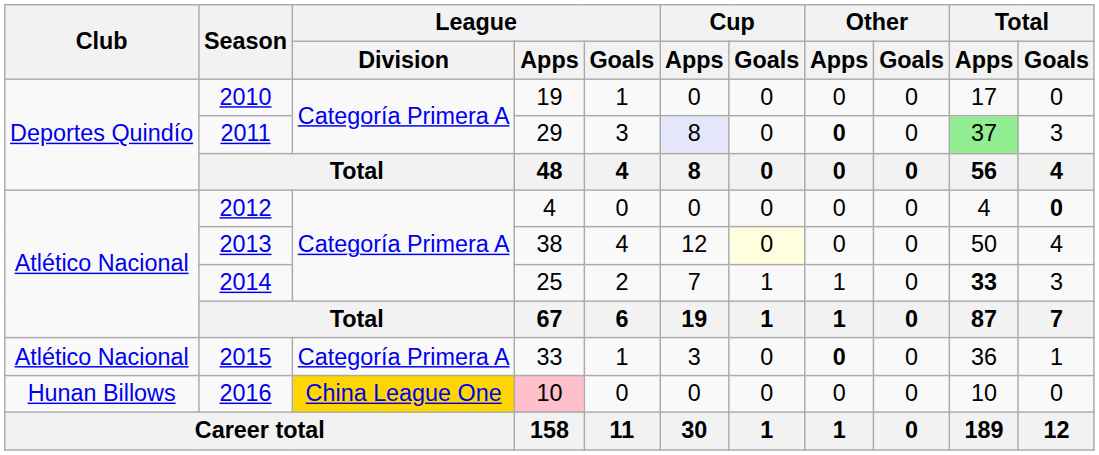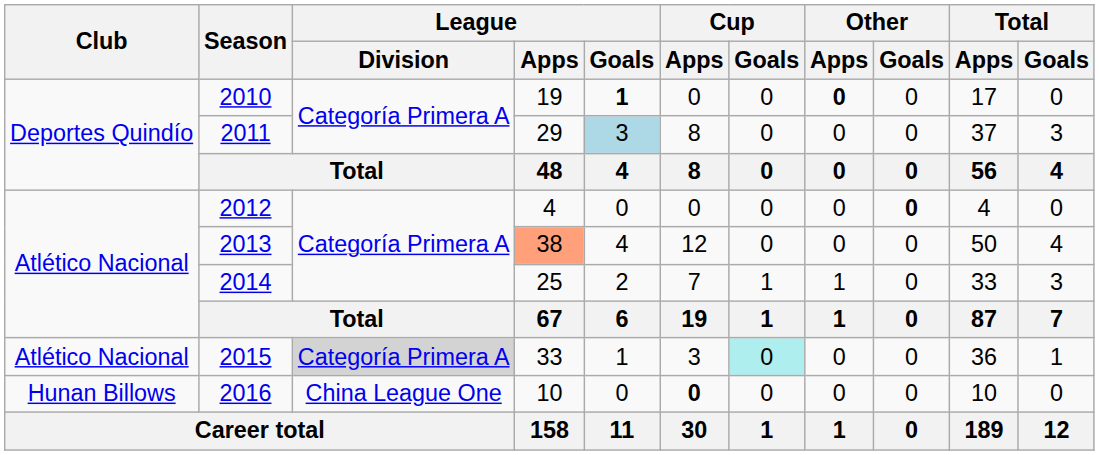(622, 97) normal -> (622, 97) bold
(839, 97) normal -> (839, 97) bold
(622, 134) no background -> (622, 134) lightblue background
(694, 134) lavender background -> (694, 134) no background
(839, 134) bold -> (839, 134) normal
(984, 134) lightgreen background -> (984, 134) no background
(912, 208) normal -> (912, 208) bold
(1056, 208) bold -> (1056, 208) normal
(549, 245) no background -> (549, 245) lightsalmon background
(767, 245) lightyellow background -> (767, 245) no background
(984, 282) bold -> (984, 282) normal
(404, 356) no background -> (404, 356) lightgrey background
(767, 356) no background -> (767, 356) paleturquoise background
(839, 356) bold -> (839, 356) normal
(404, 393) gold background -> (404, 393) no background
(549, 393) pink background -> (549, 393) no background
(694, 393) normal -> (694, 393) bold
